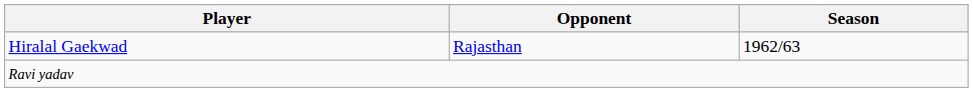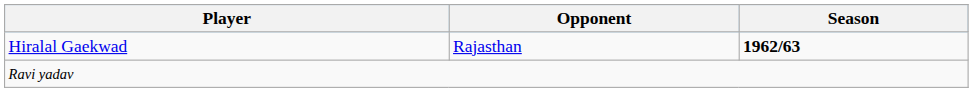(772, 45) normal -> (772, 45) bold
